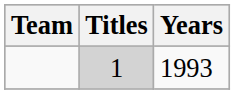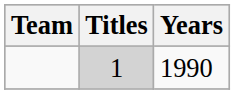(186, 67) 1993 -> (186, 67) 1990
